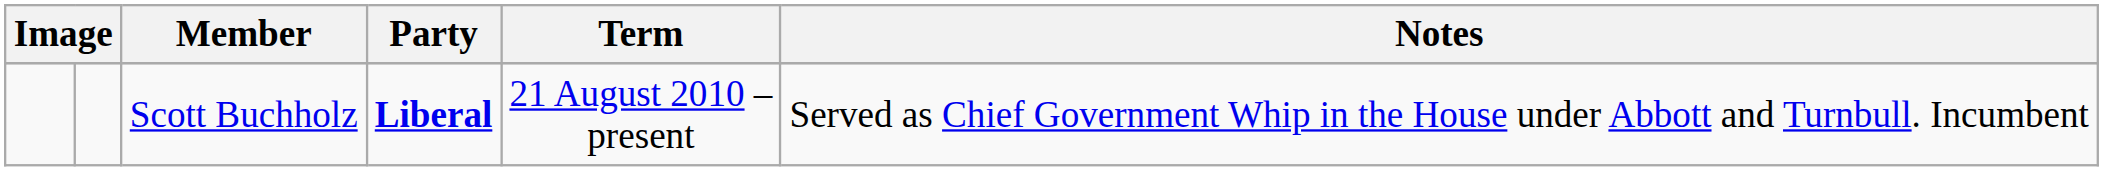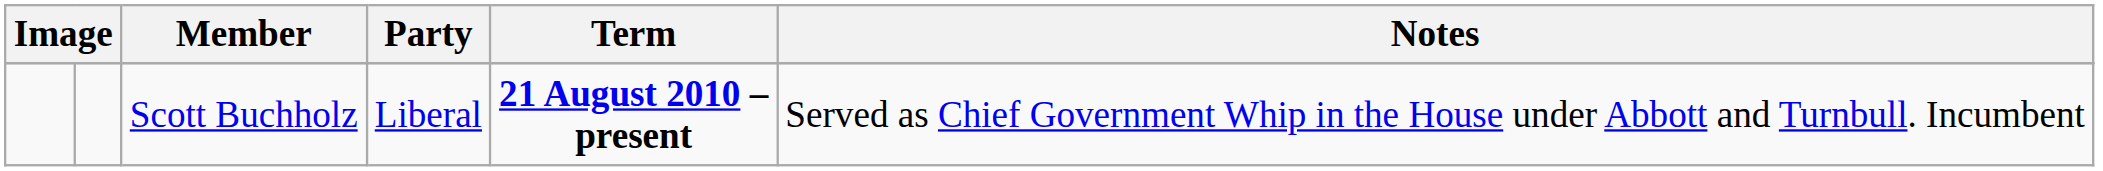(434, 113) bold -> (428, 113) normal
(641, 113) normal -> (634, 113) bold
